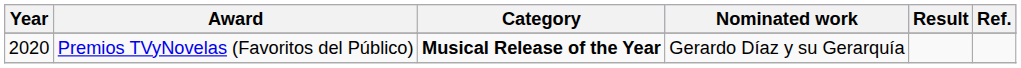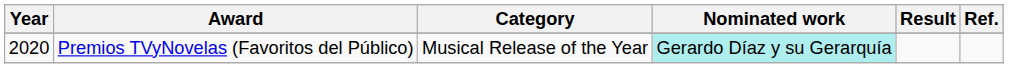(541, 47) bold -> (535, 47) normal
(787, 47) no background -> (774, 47) paleturquoise background
